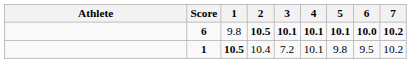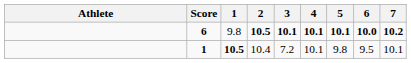(393, 49) 10.2 -> (393, 49) 10.1
